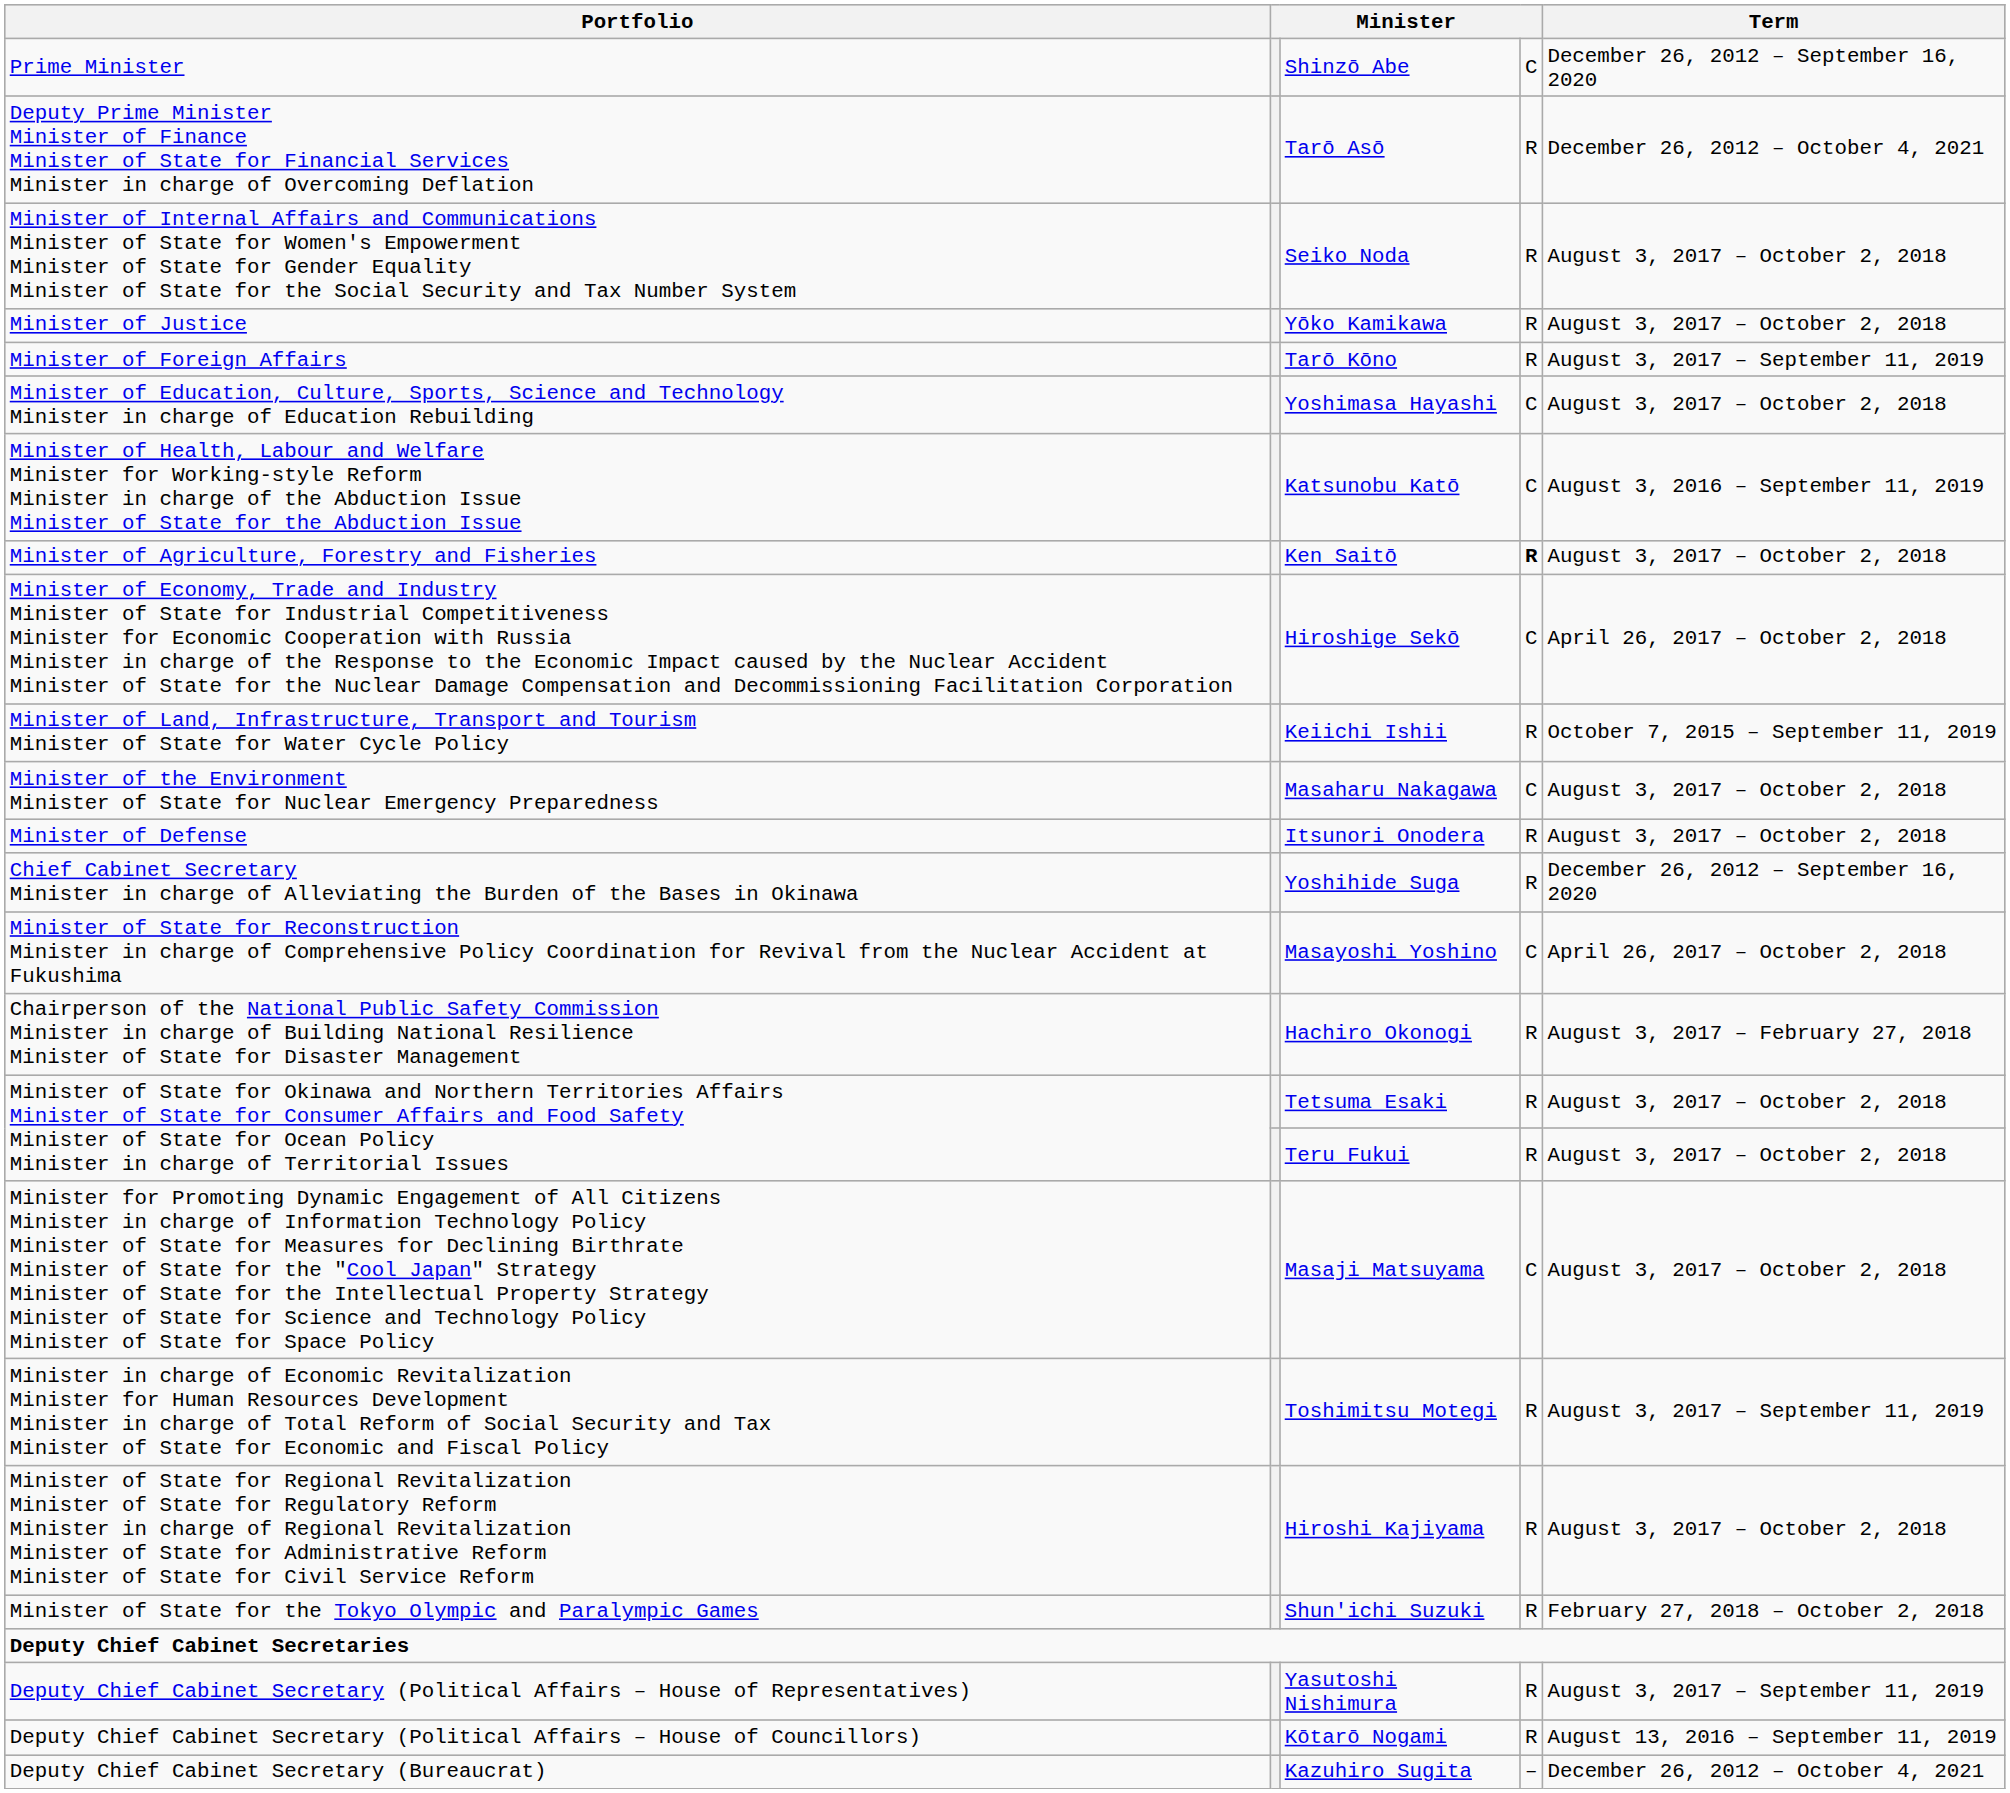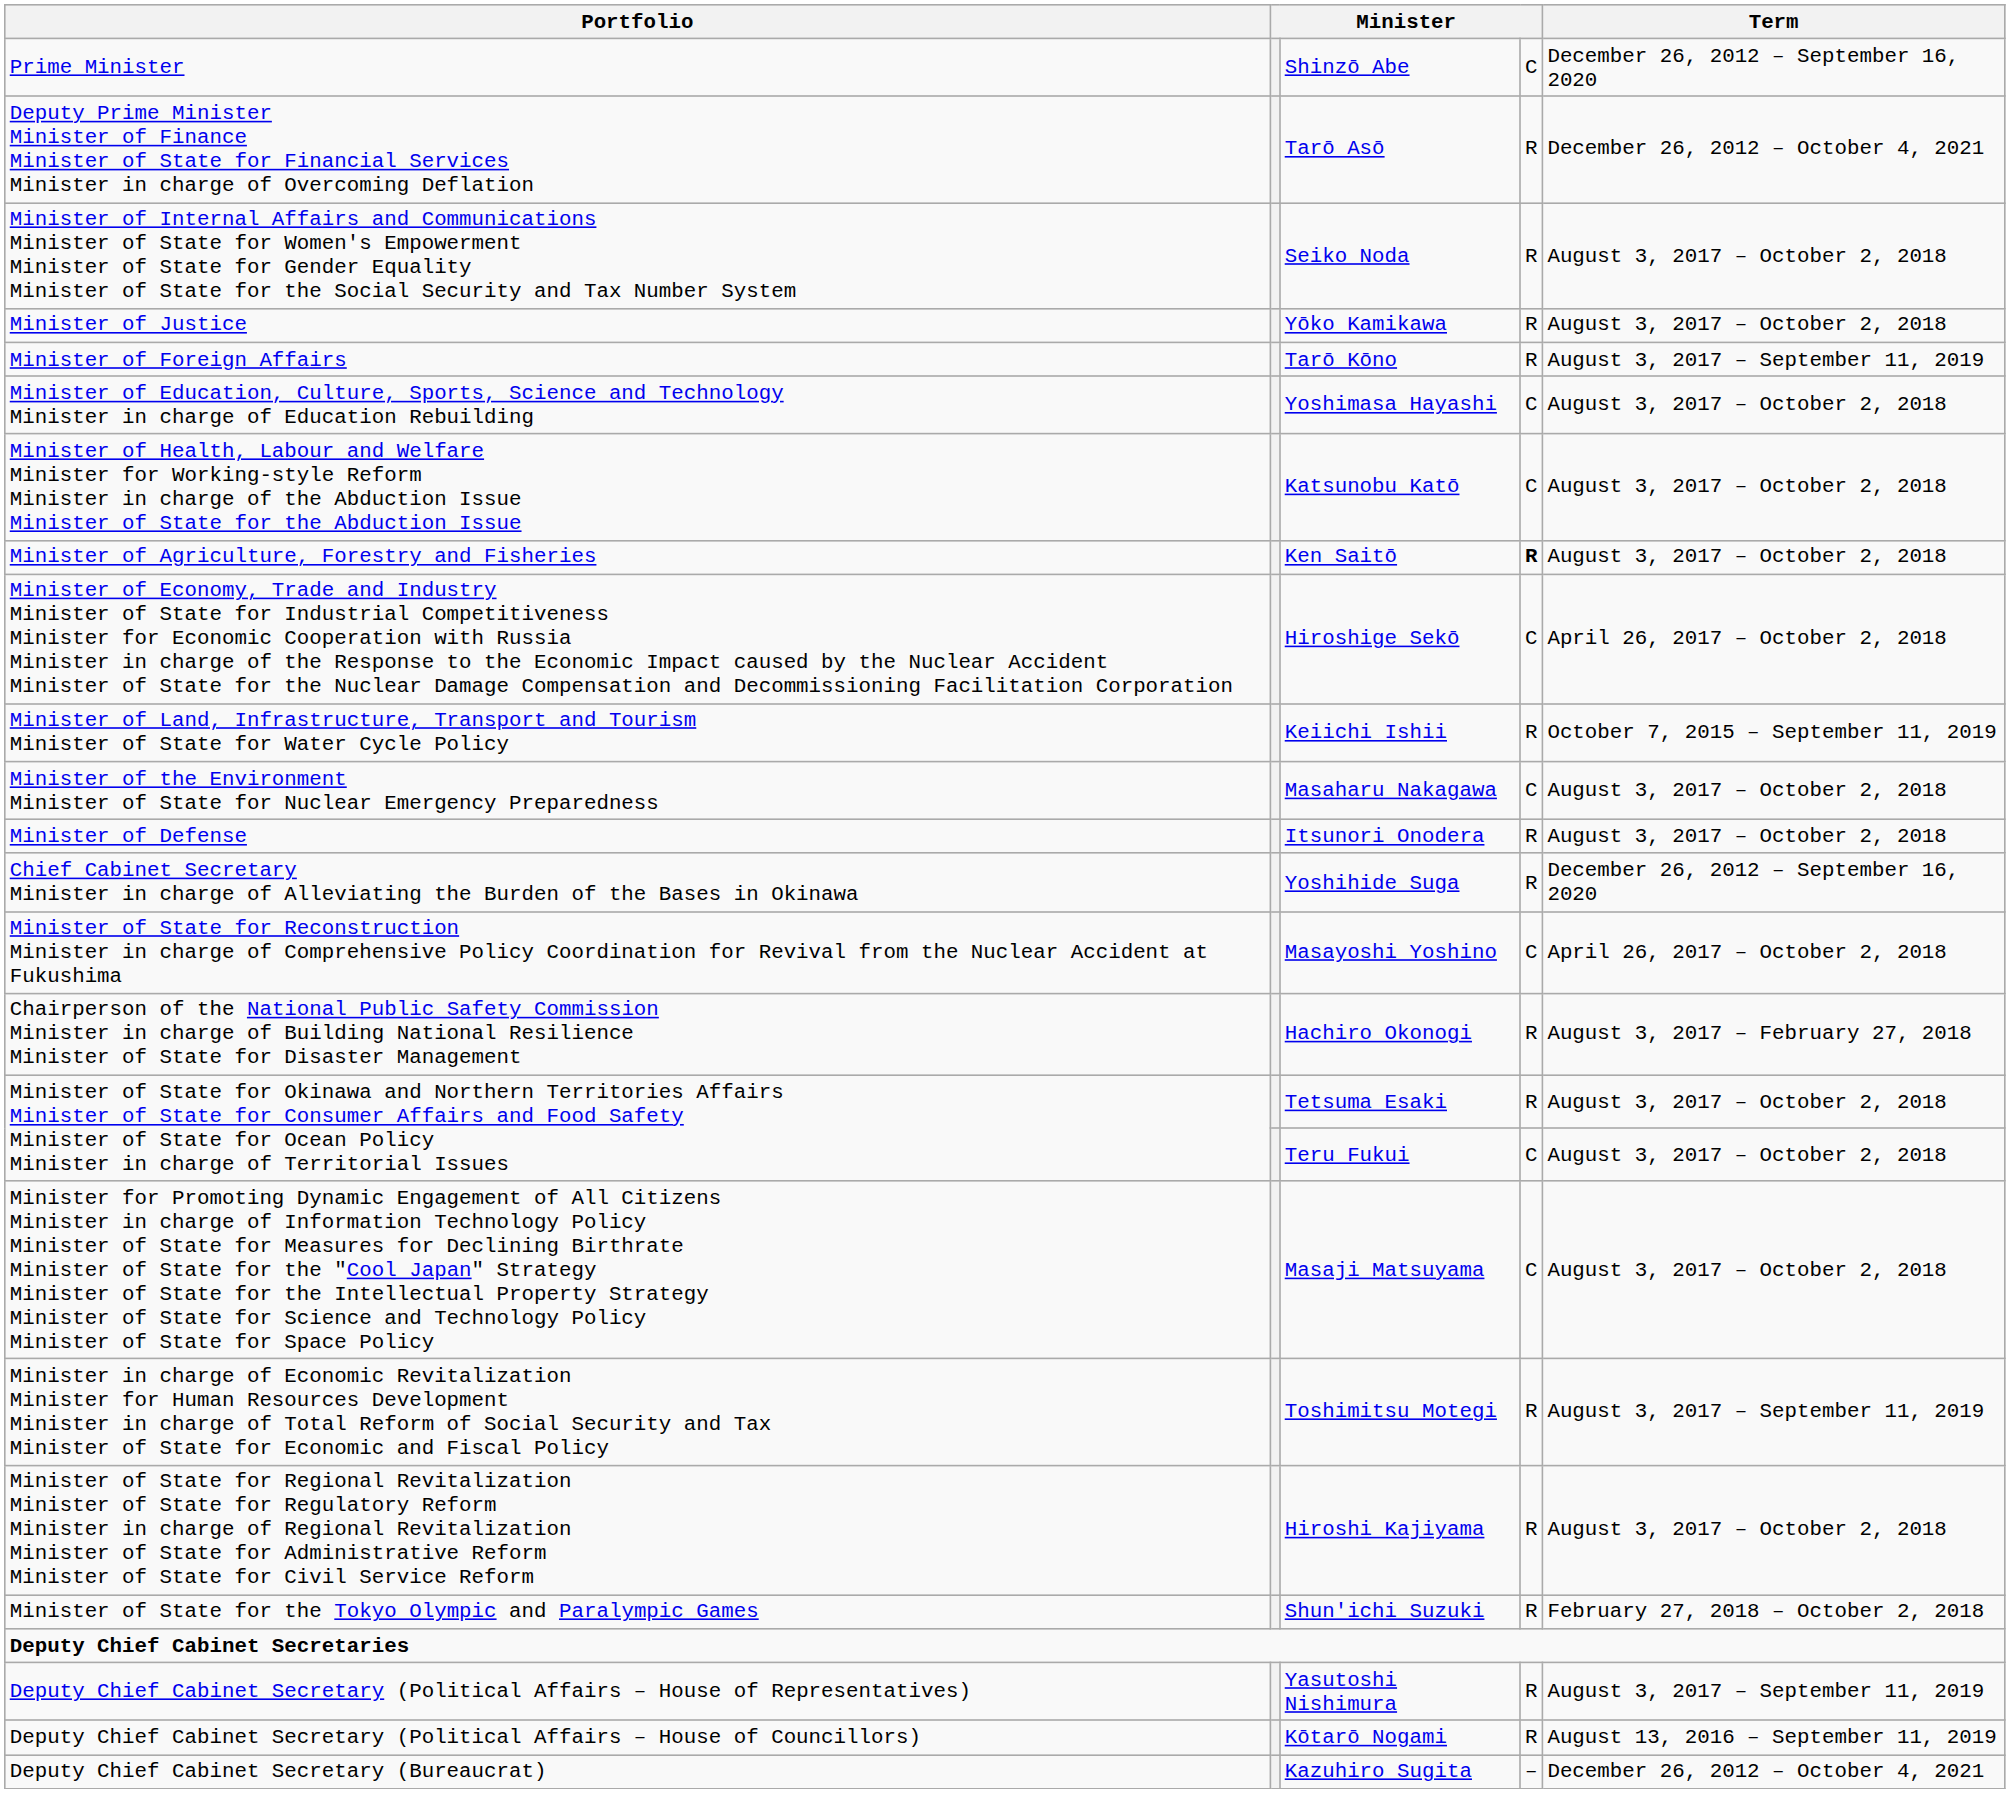(1766, 487) August 3, 2016 – September 11, 2019 -> (1747, 487) August 3, 2017 – October 2, 2018
(1531, 1155) R -> (1531, 1155) C
